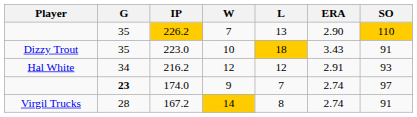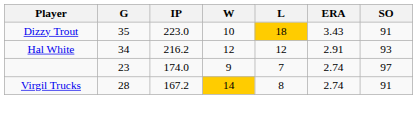- row: (176, 31)
(124, 85) bold -> (124, 67) normal
